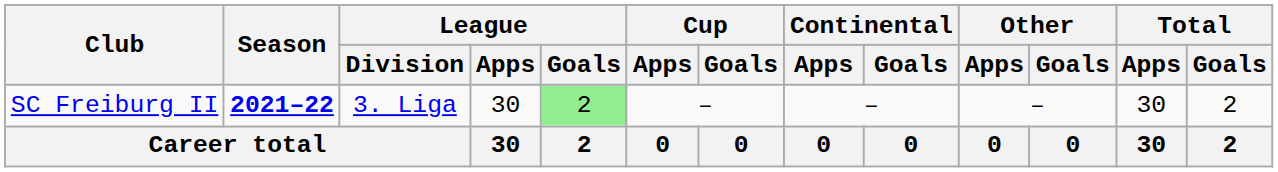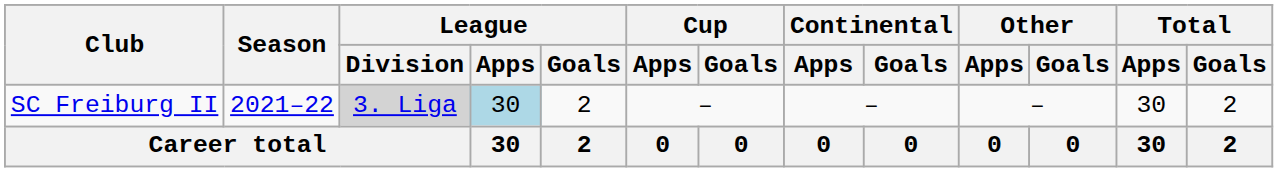(282, 106) bold -> (282, 106) normal
(405, 106) no background -> (405, 106) lightgrey background
(506, 106) no background -> (506, 106) lightblue background
(584, 106) lightgreen background -> (584, 106) no background
